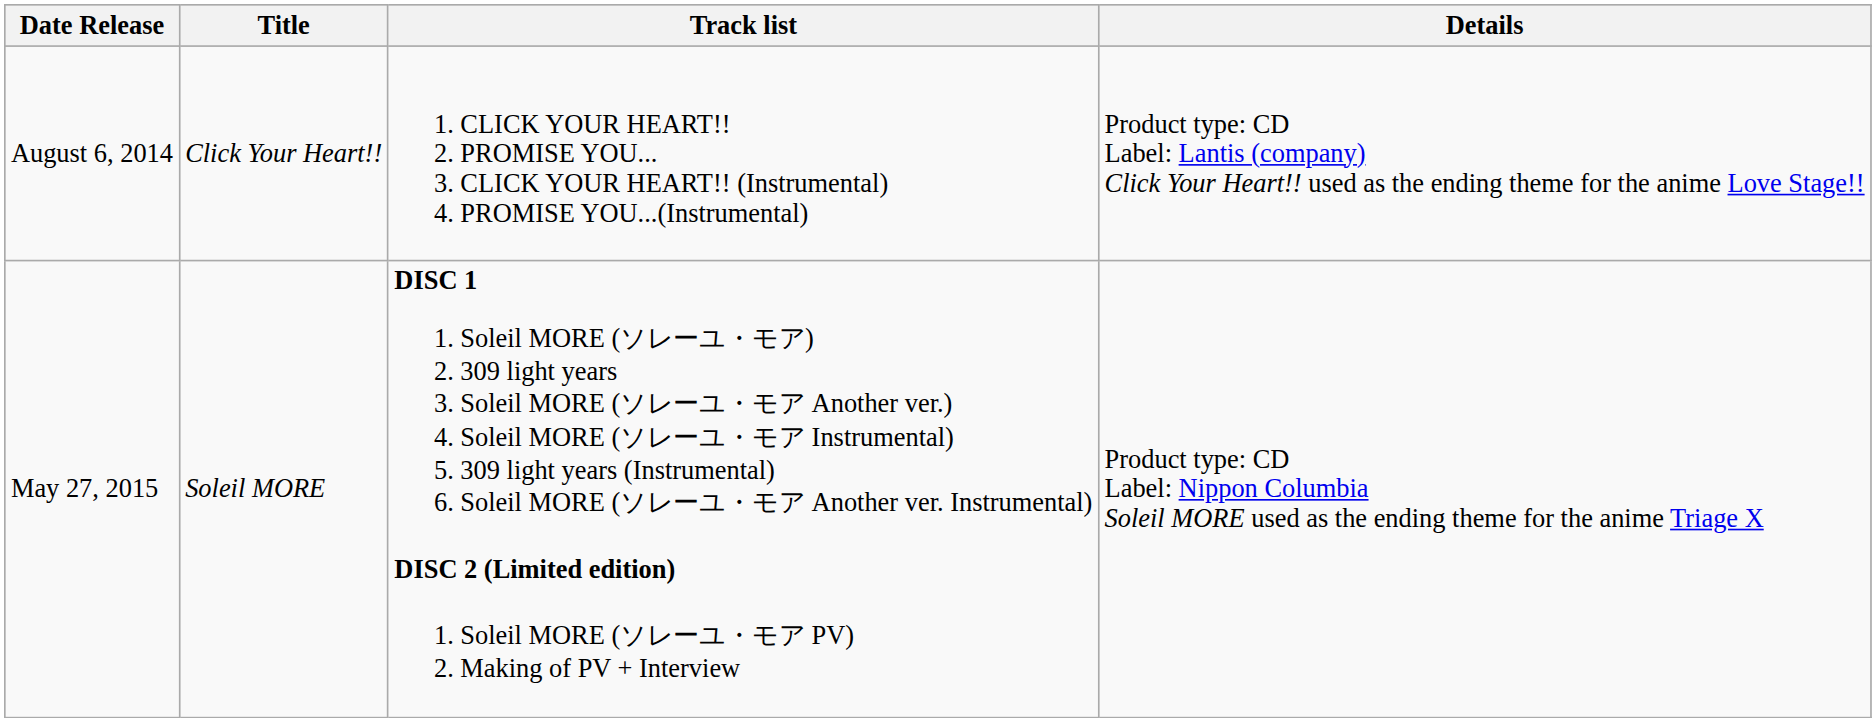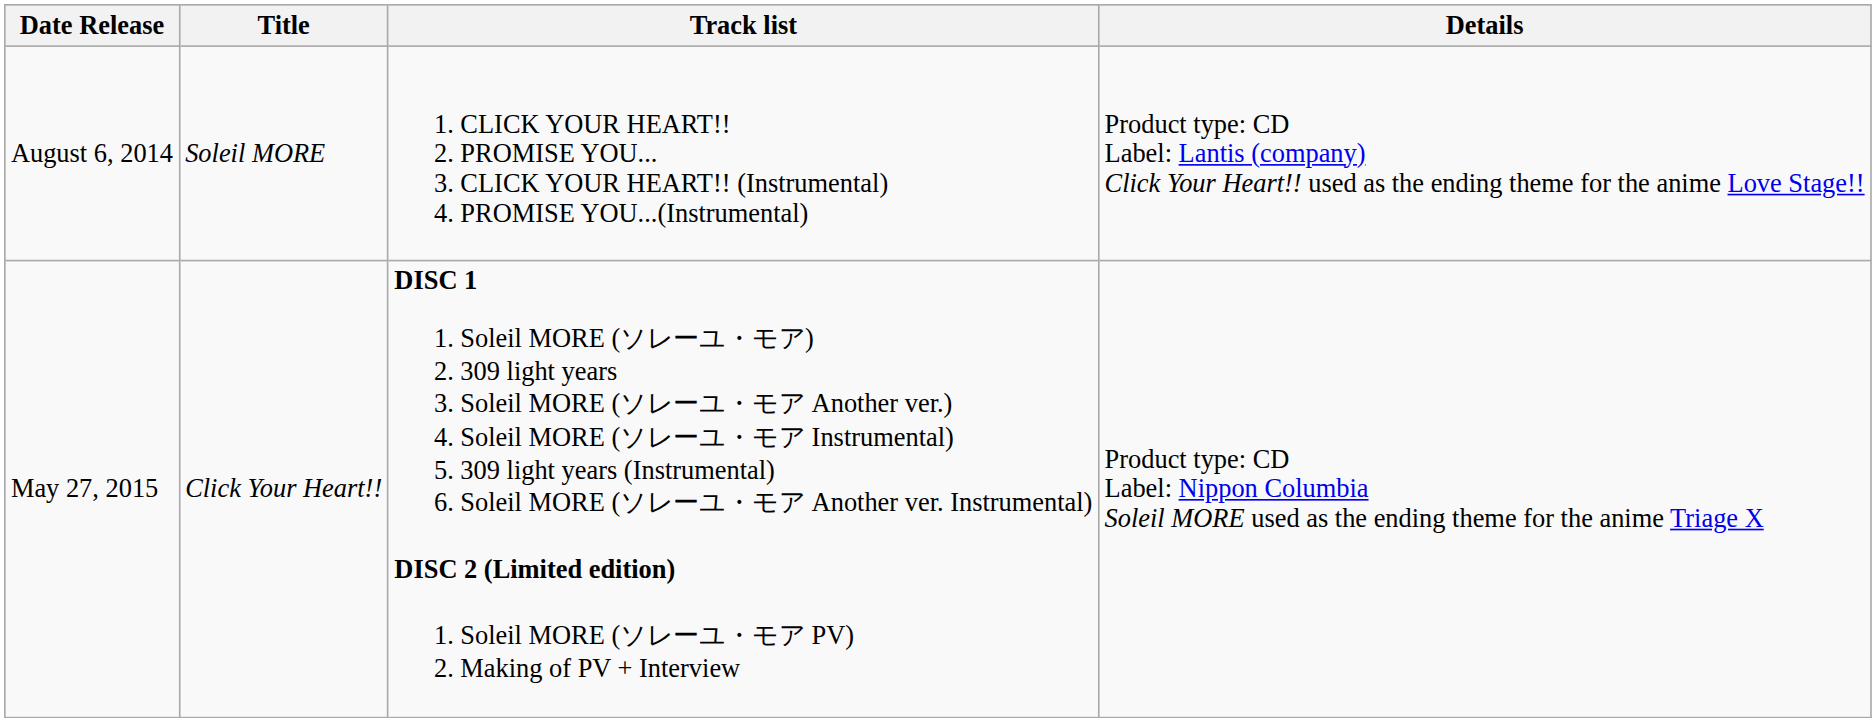(284, 153) Click Your Heart!! -> (255, 153) Soleil MORE
(255, 488) Soleil MORE -> (284, 488) Click Your Heart!!
